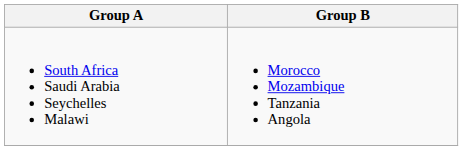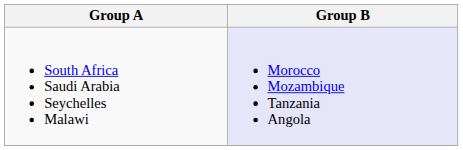(343, 95) no background -> (343, 95) lavender background
